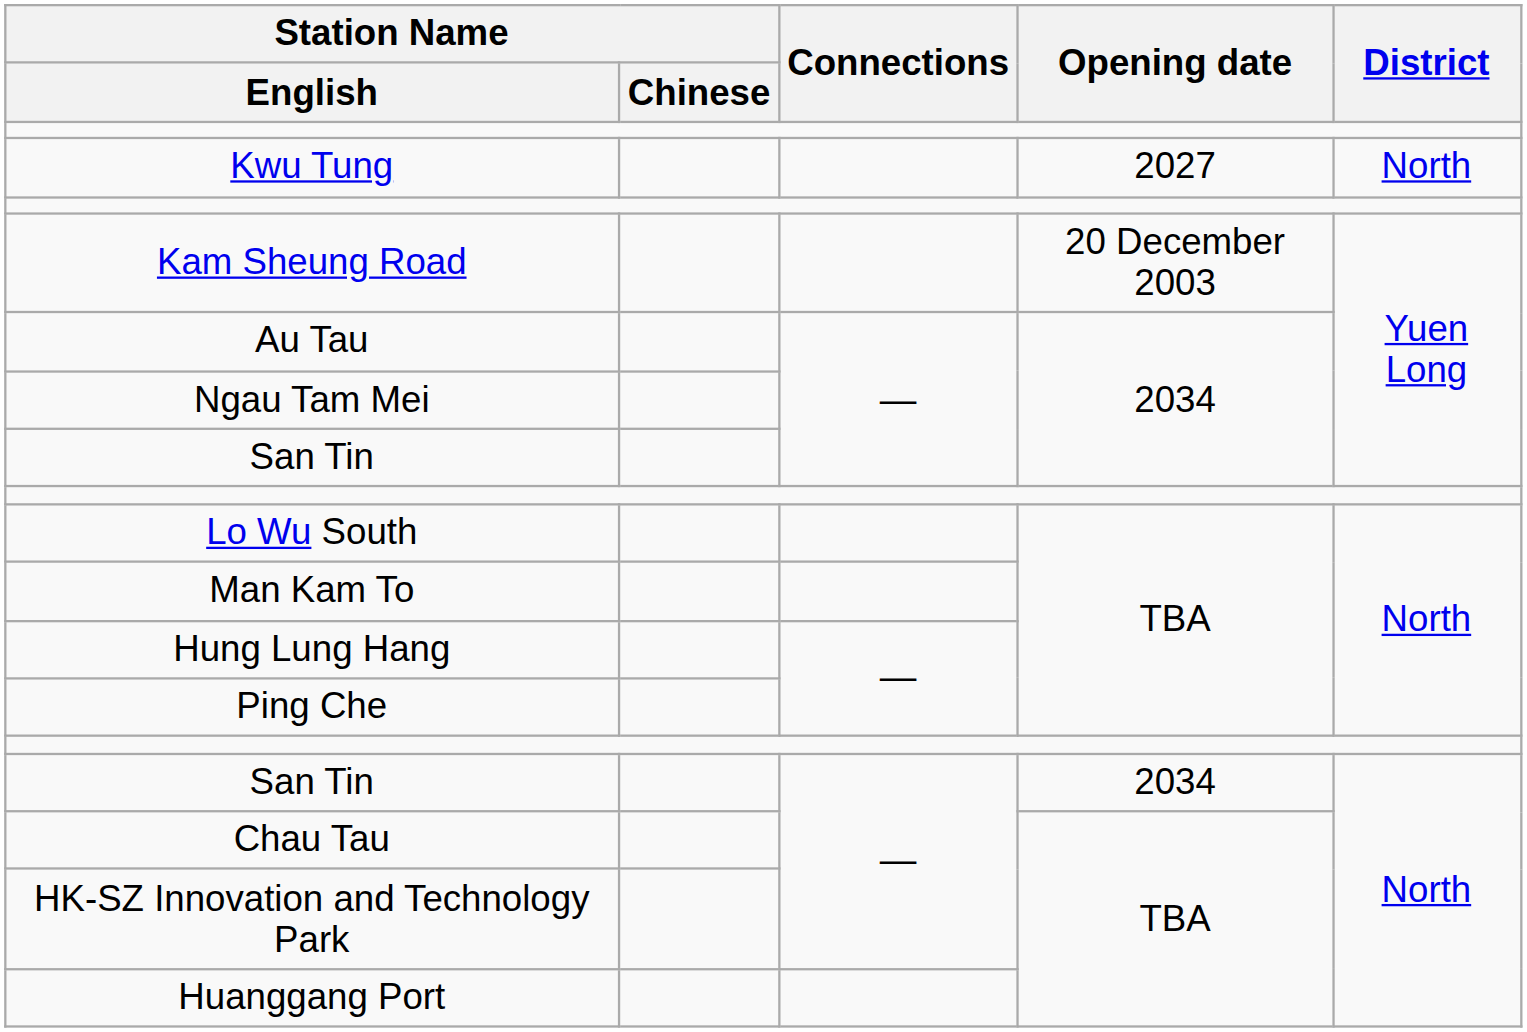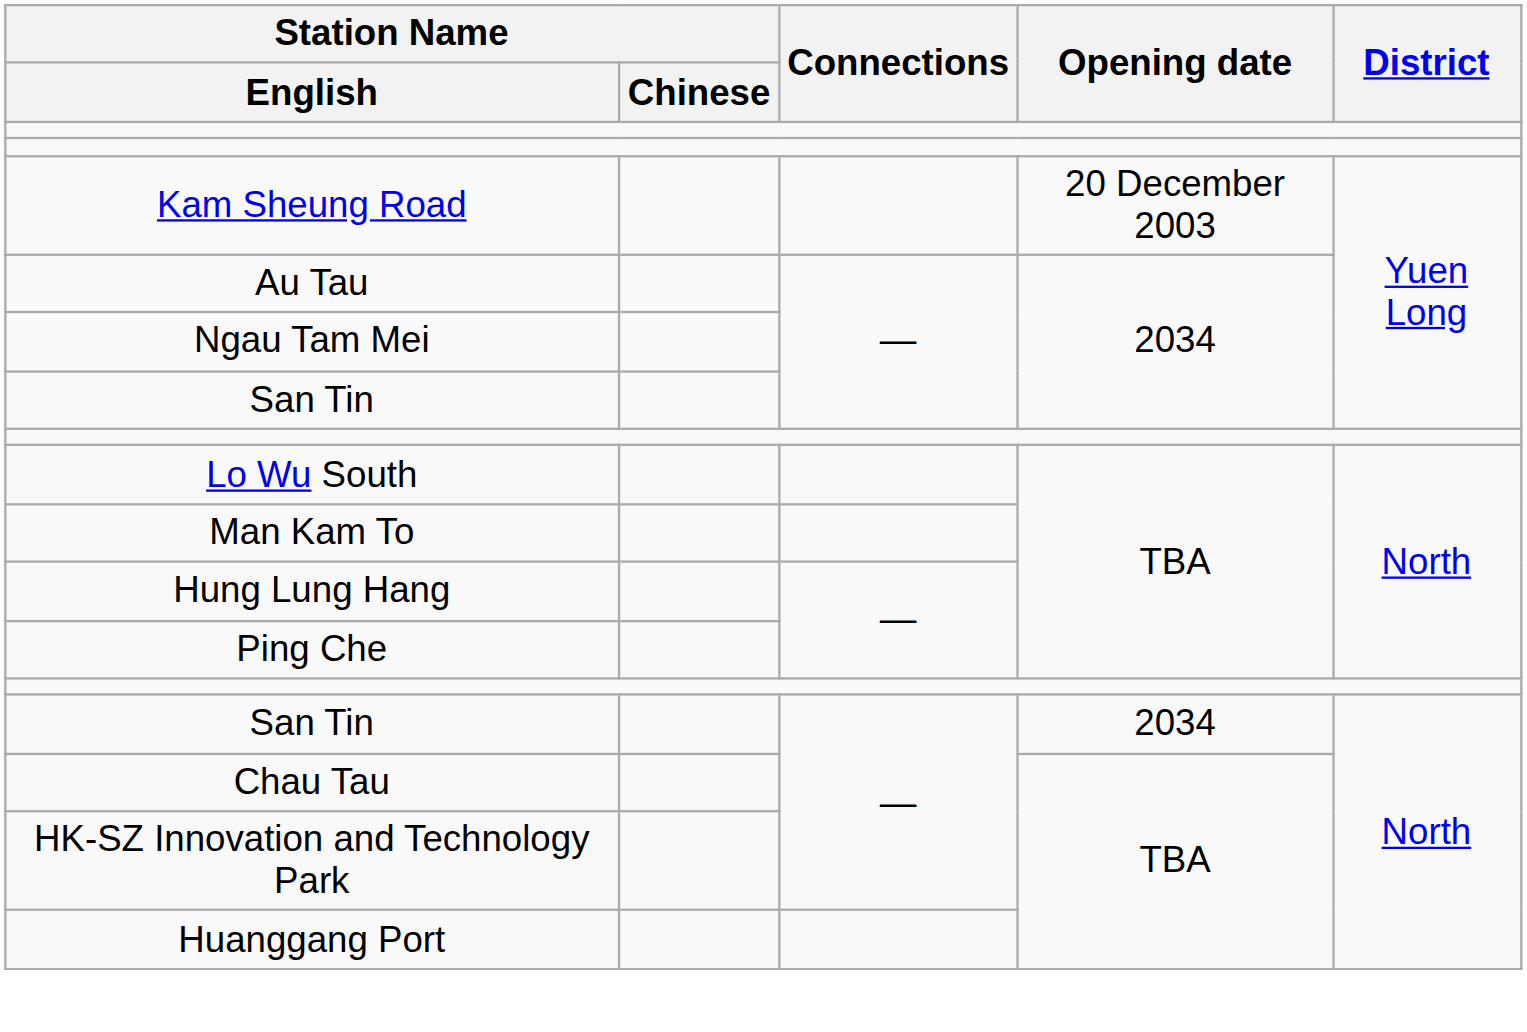- row: (312, 166)
